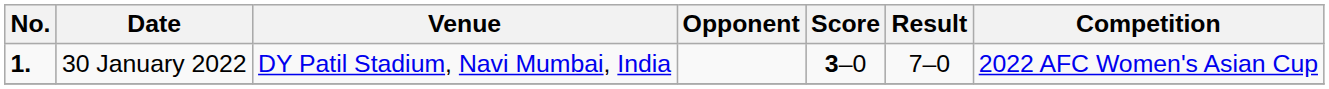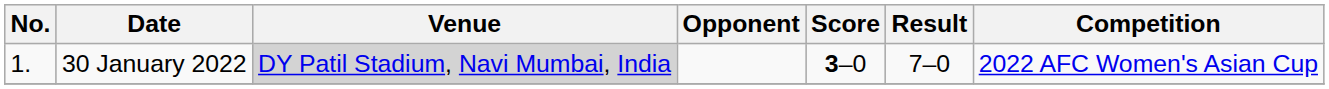(21, 63) bold -> (21, 63) normal
(465, 63) no background -> (465, 63) lightgrey background
